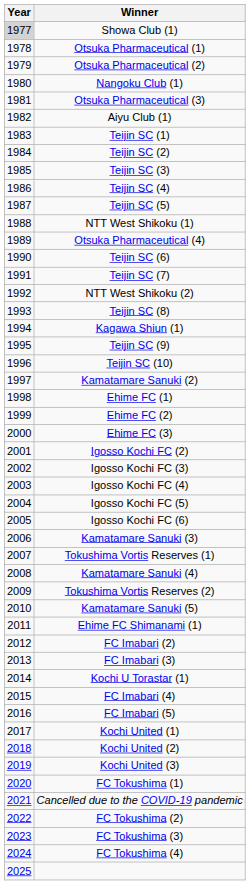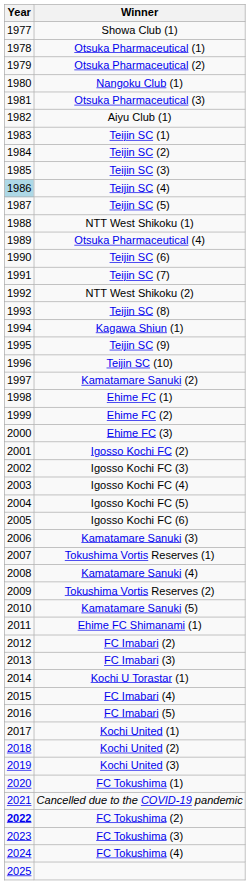(19, 30) lightgrey background -> (19, 30) no background
(19, 188) no background -> (19, 188) lightblue background
(19, 818) normal -> (19, 818) bold
